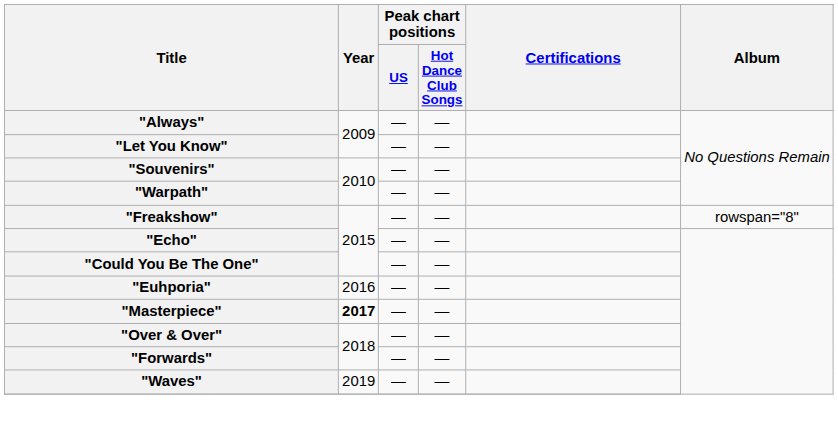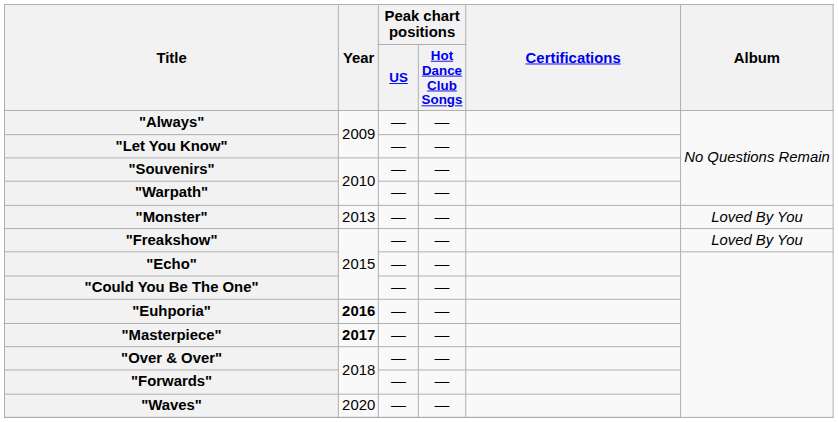+ row: (172, 216)
(757, 216) rowspan="8" -> (757, 240) Loved By You
(359, 287) normal -> (359, 311) bold
(359, 382) 2019 -> (359, 405) 2020
